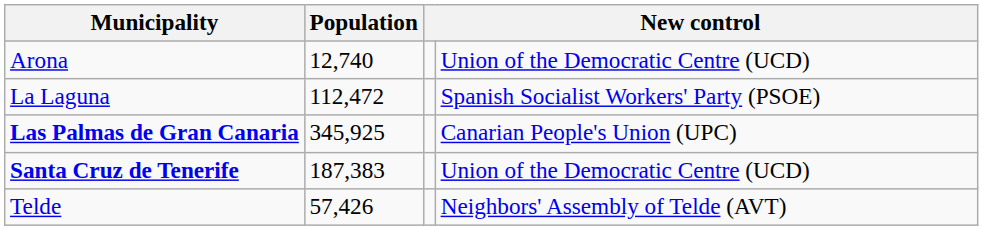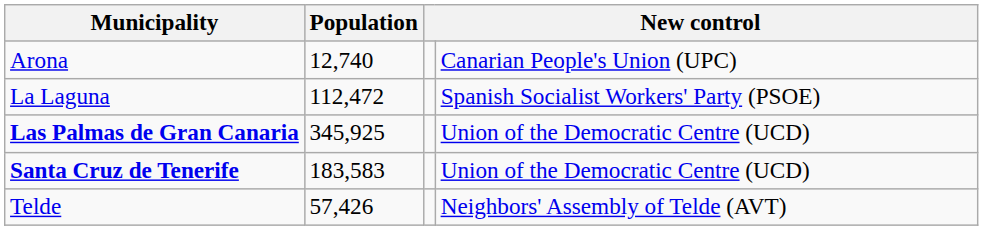(625, 59) Union of the Democratic Centre (UCD) -> (589, 59) Canarian People's Union (UPC)
(589, 133) Canarian People's Union (UPC) -> (625, 133) Union of the Democratic Centre (UCD)
(347, 170) 187,383 -> (347, 170) 183,583
